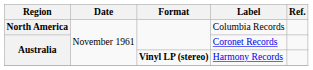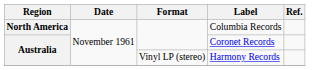(174, 57) bold -> (172, 57) normal
